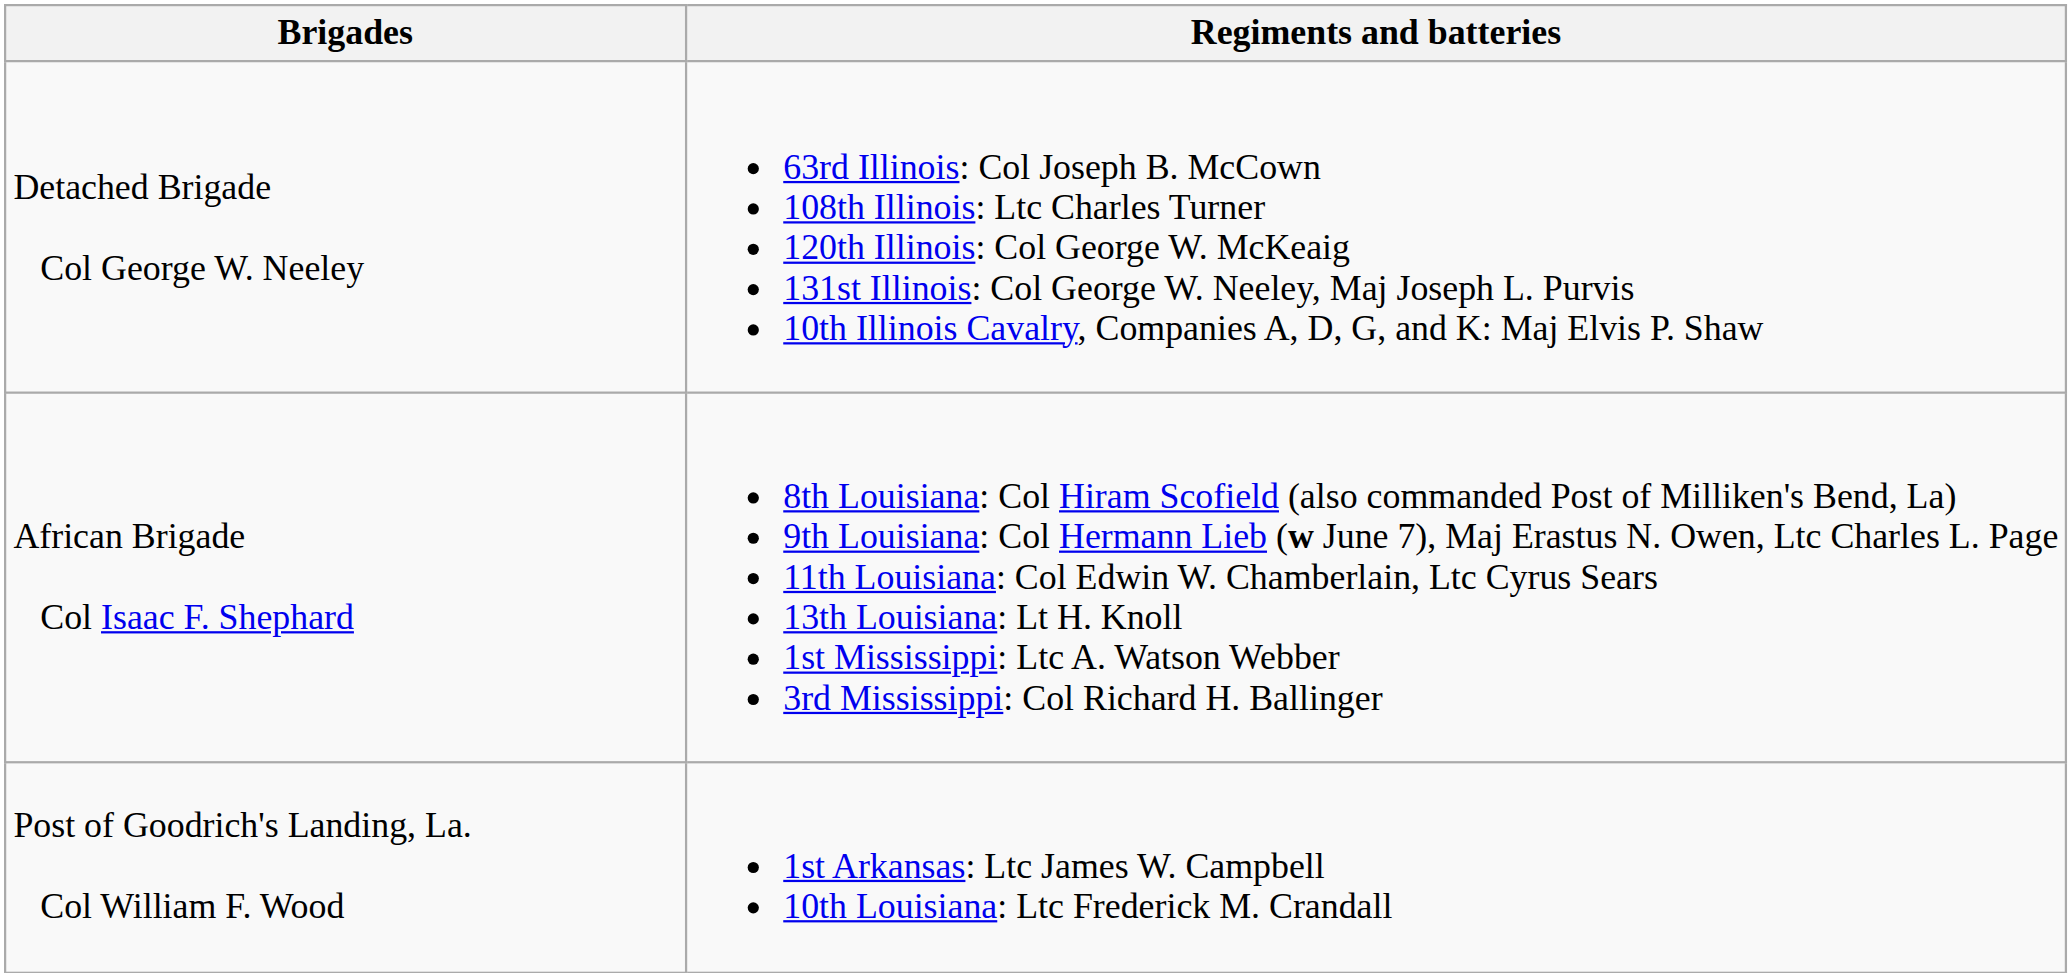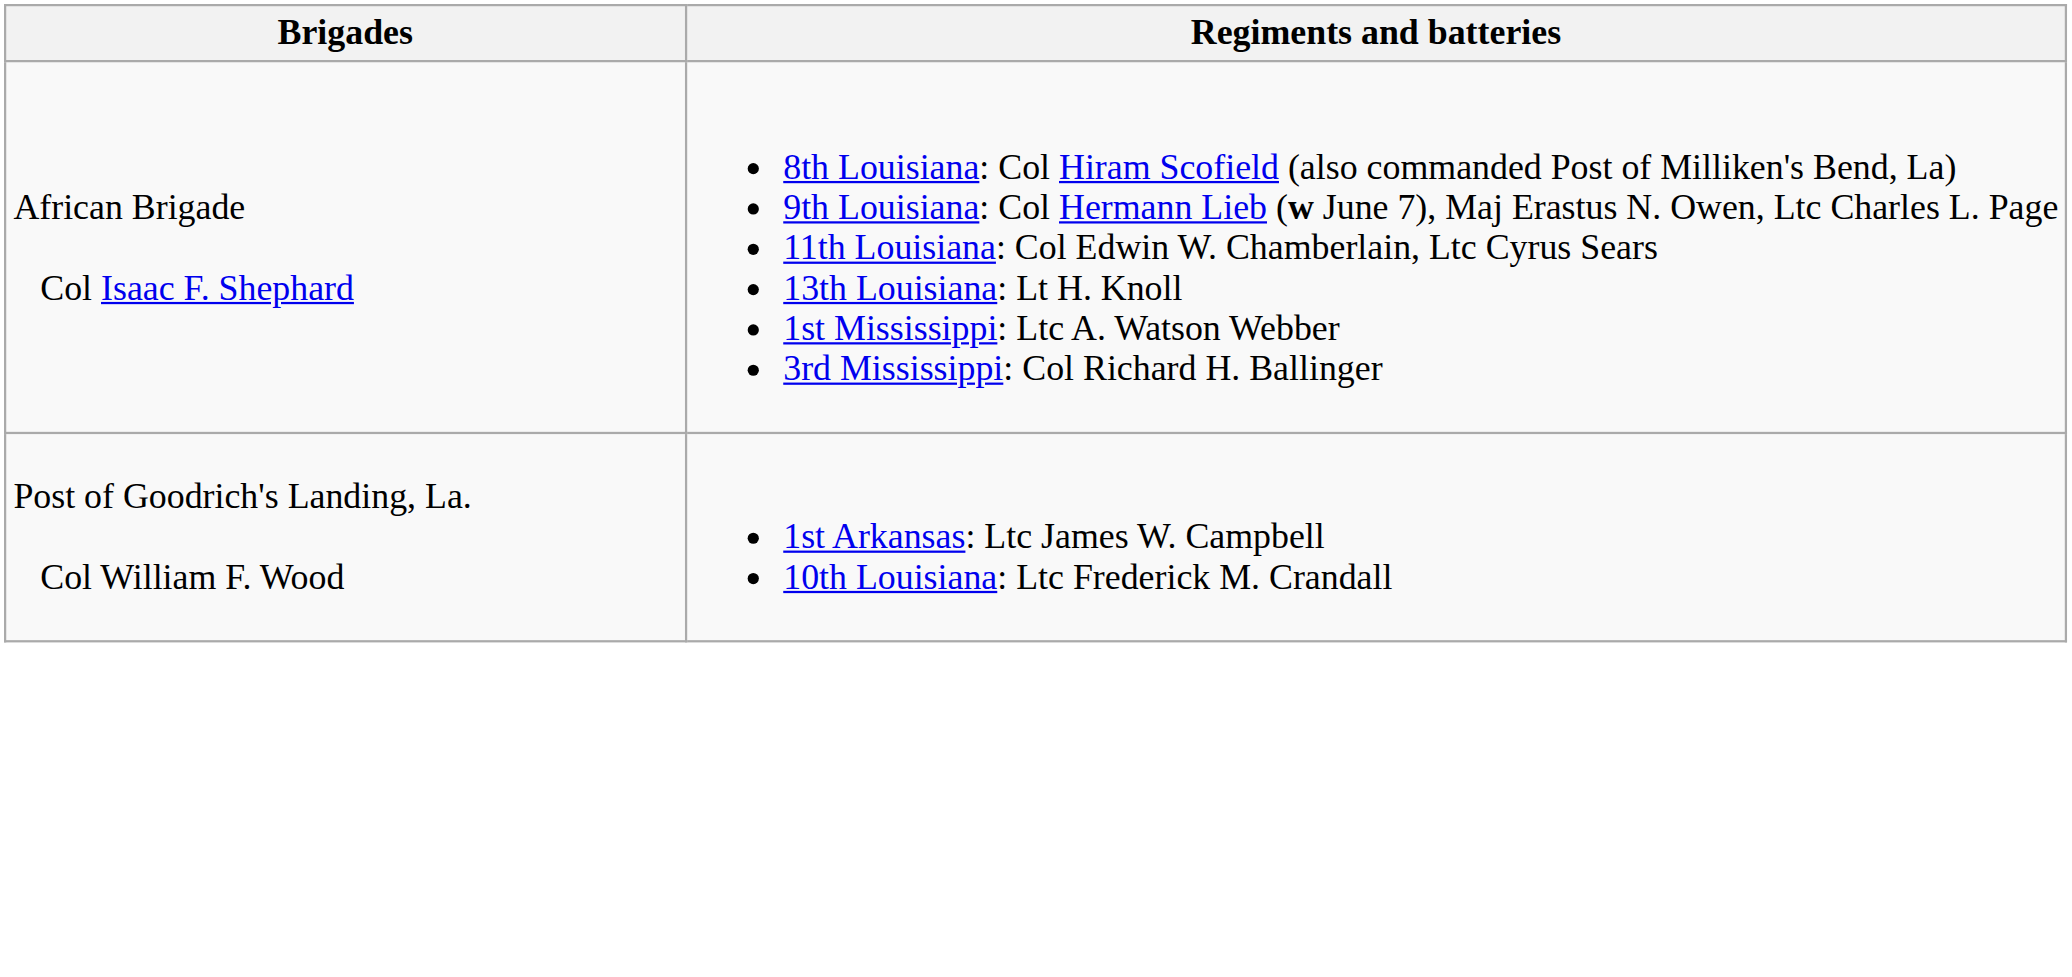- row: (189, 226)
